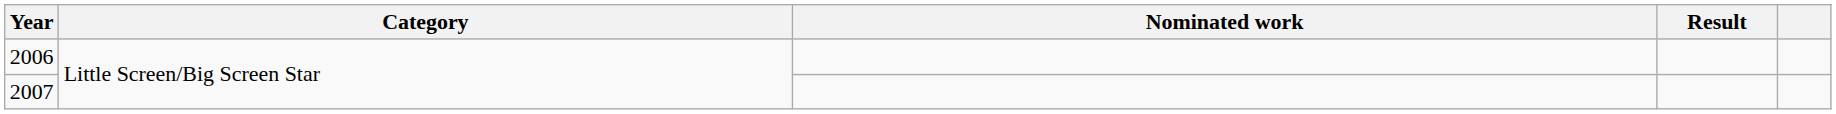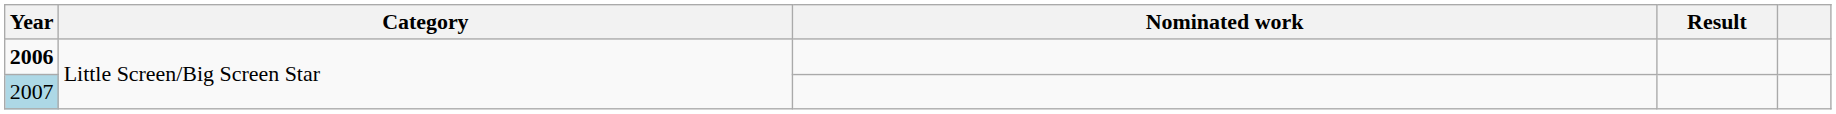(32, 56) normal -> (32, 56) bold
(32, 91) no background -> (32, 91) lightblue background
